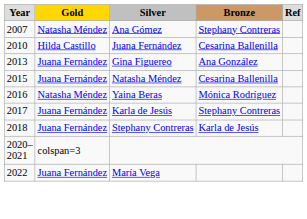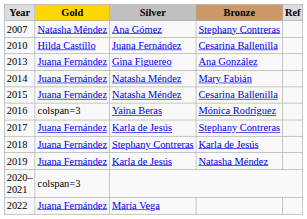+ row: (17, 78)
(72, 95) Natasha Méndez -> (59, 111) colspan=3
+ row: (17, 161)
